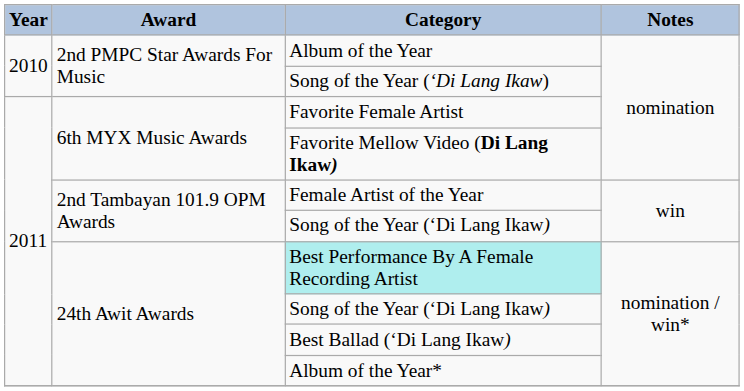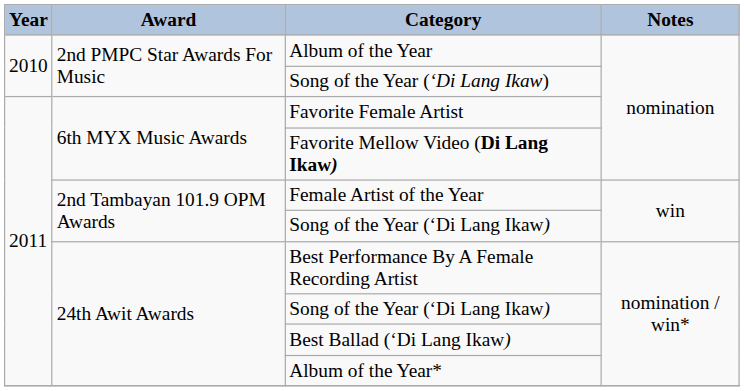(411, 267) paleturquoise background -> (411, 267) no background
